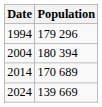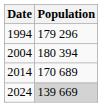(58, 92) no background -> (58, 92) lightgrey background
